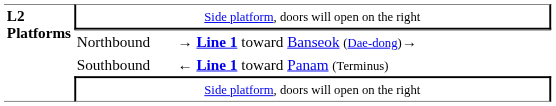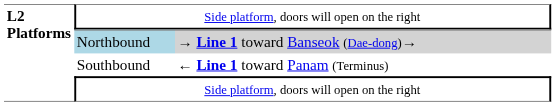(113, 42) no background -> (113, 42) lightblue background
(297, 42) no background -> (297, 42) lightgrey background
